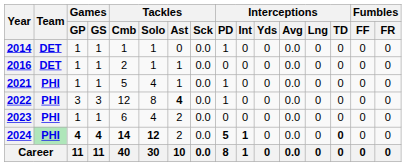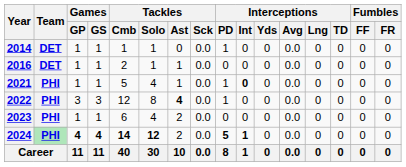(245, 83) normal -> (245, 83) bold
(341, 135) bold -> (341, 135) normal
